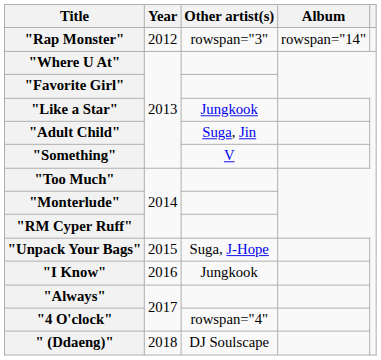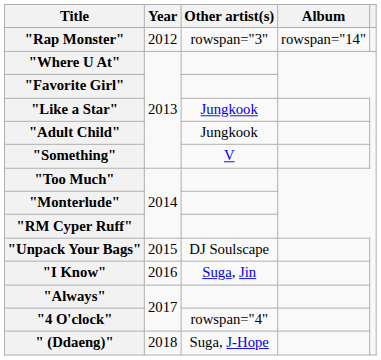(229, 132) Suga, Jin -> (229, 132) Jungkook
(229, 249) Suga, J-Hope -> (229, 249) DJ Soulscape
(229, 272) Jungkook -> (229, 272) Suga, Jin
(229, 343) DJ Soulscape -> (229, 343) Suga, J-Hope
